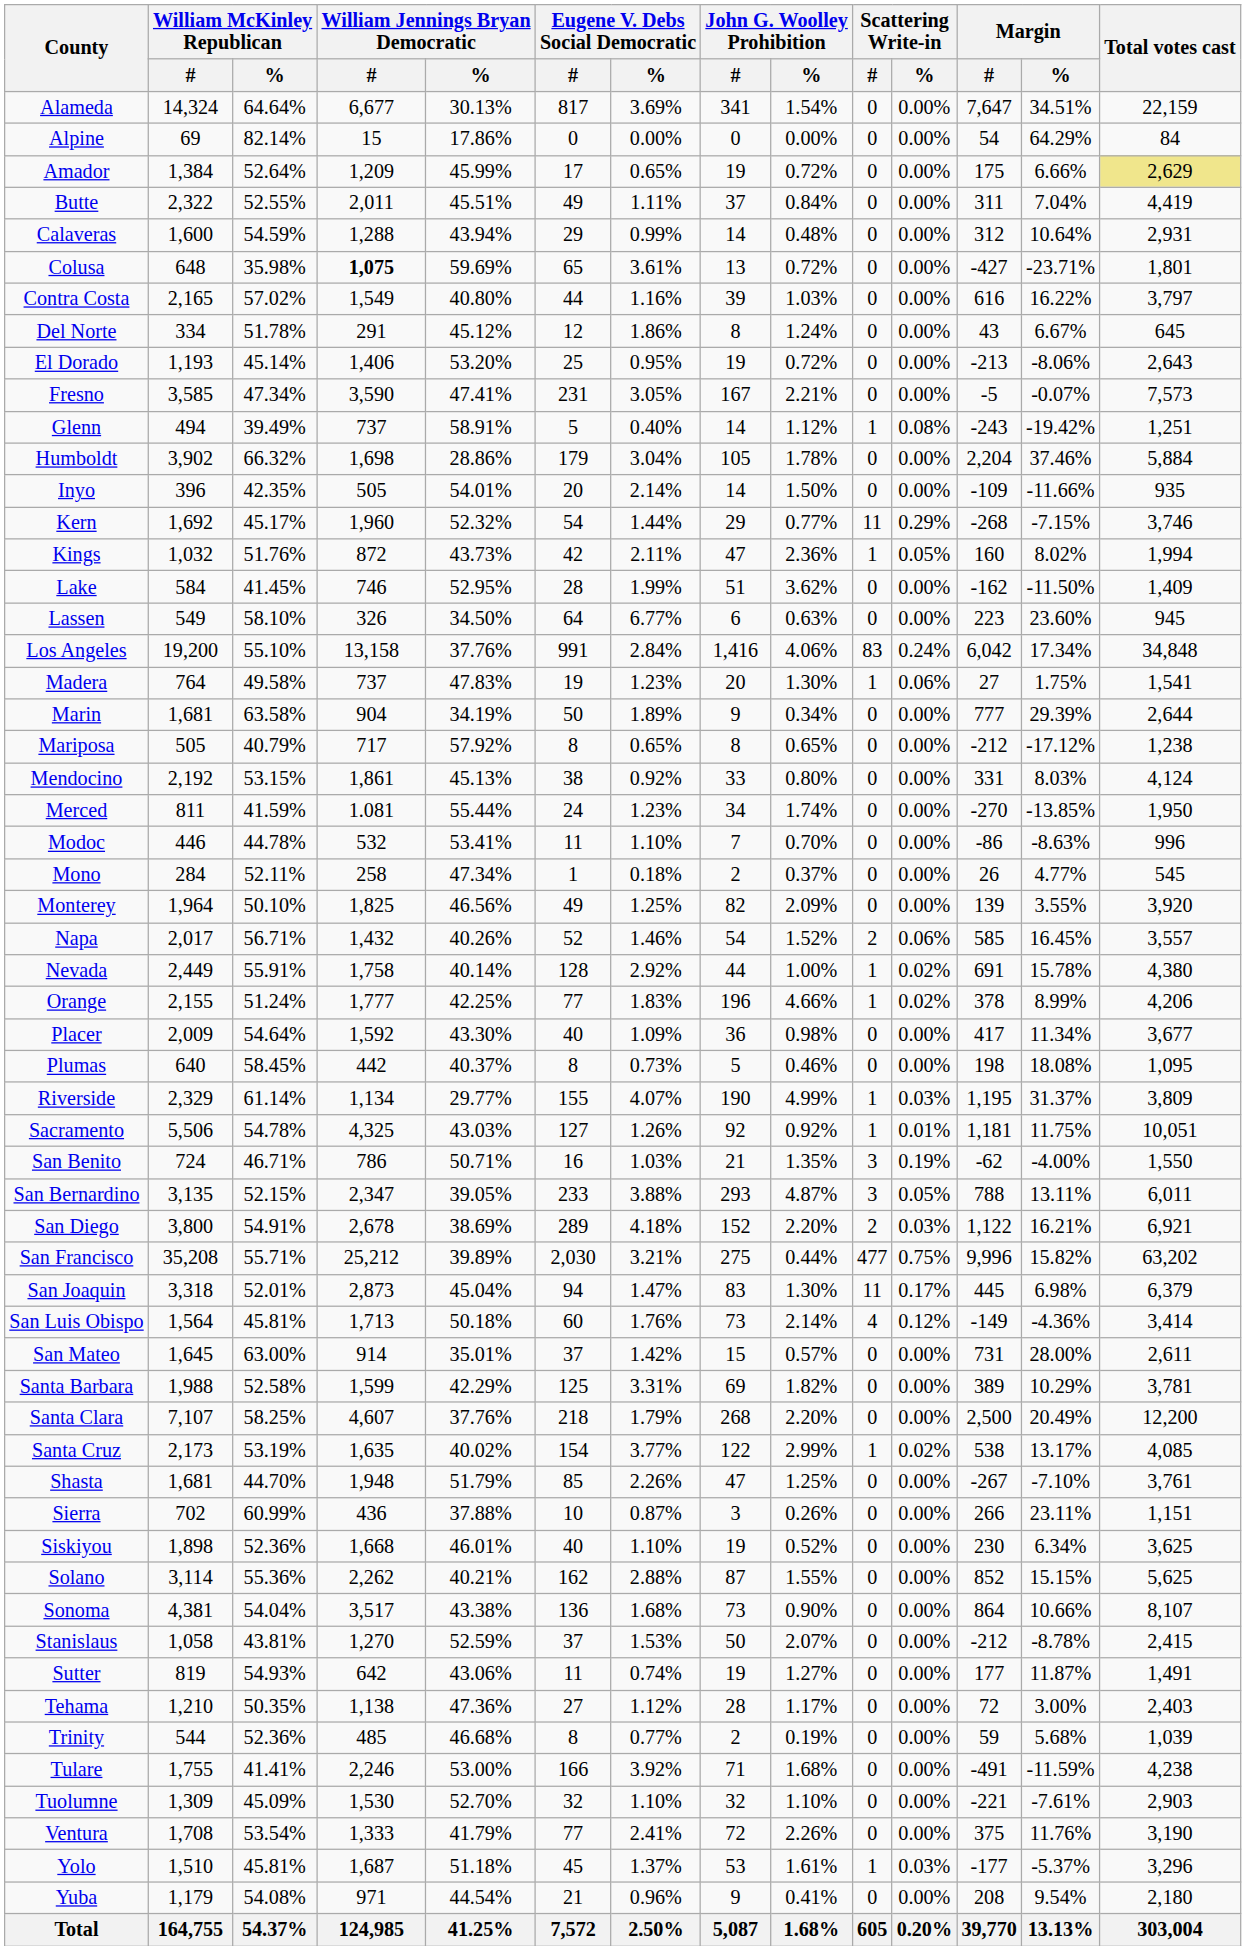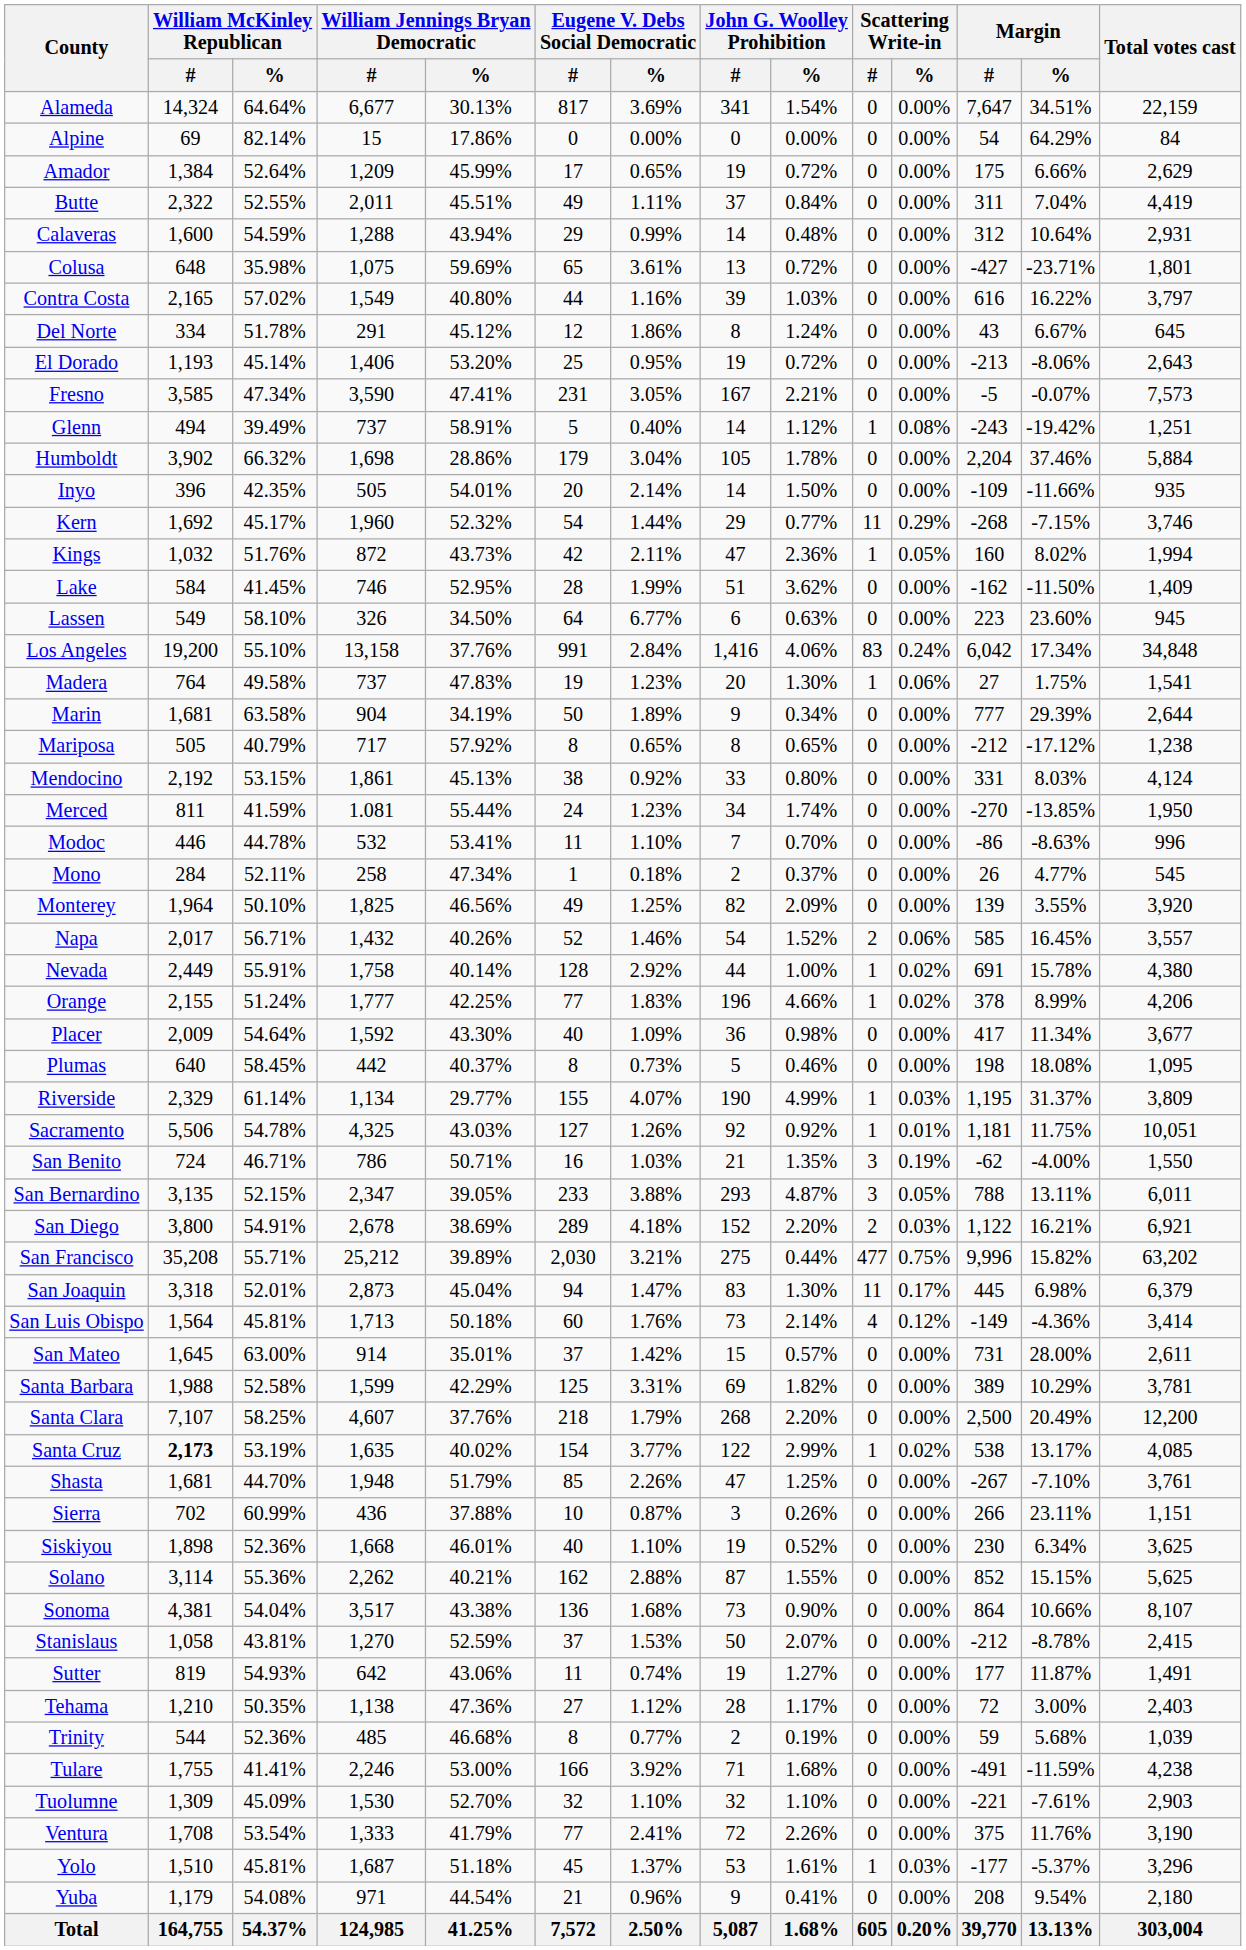(1170, 171) khaki background -> (1170, 171) no background
(371, 266) bold -> (371, 266) normal
(190, 1449) normal -> (190, 1449) bold
